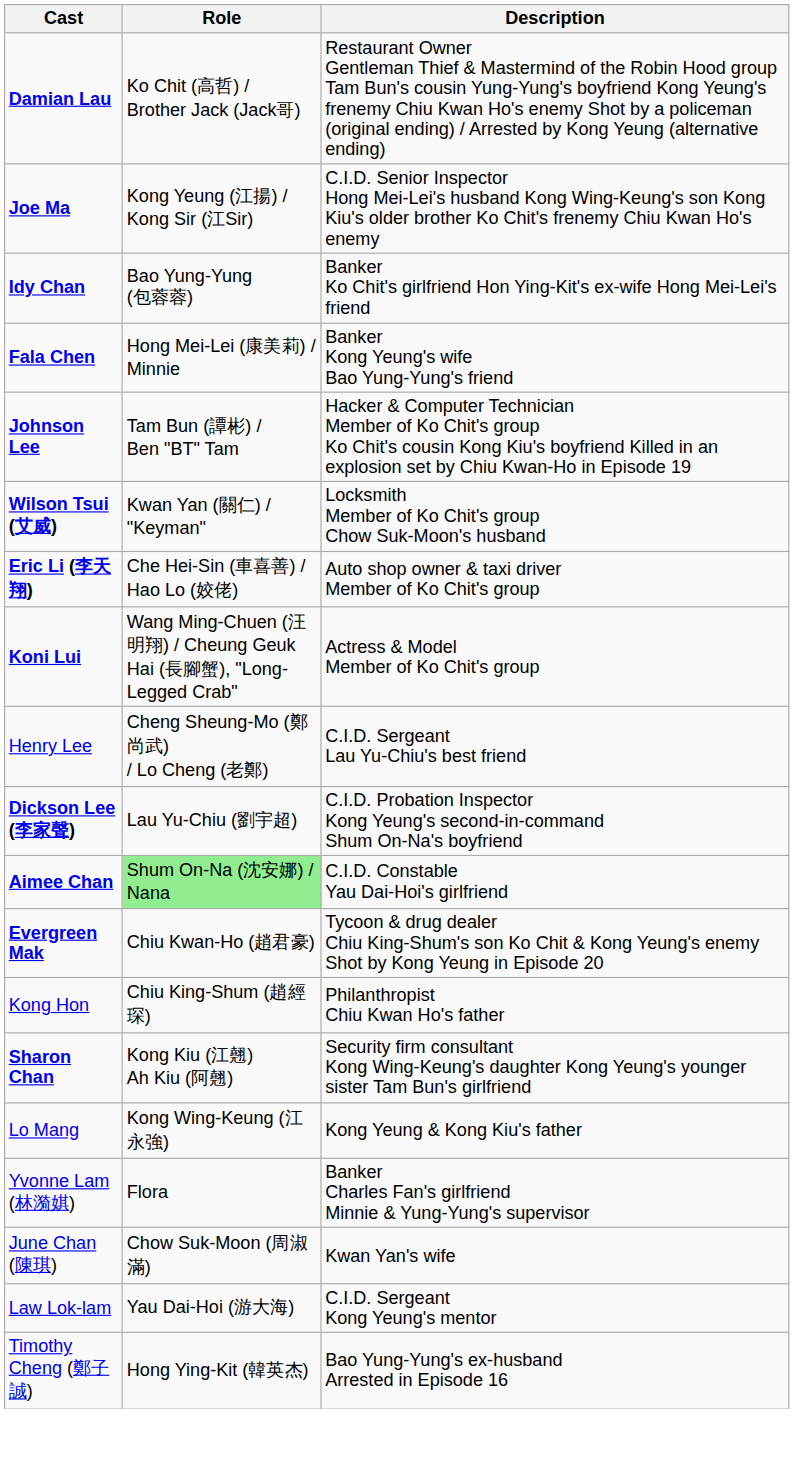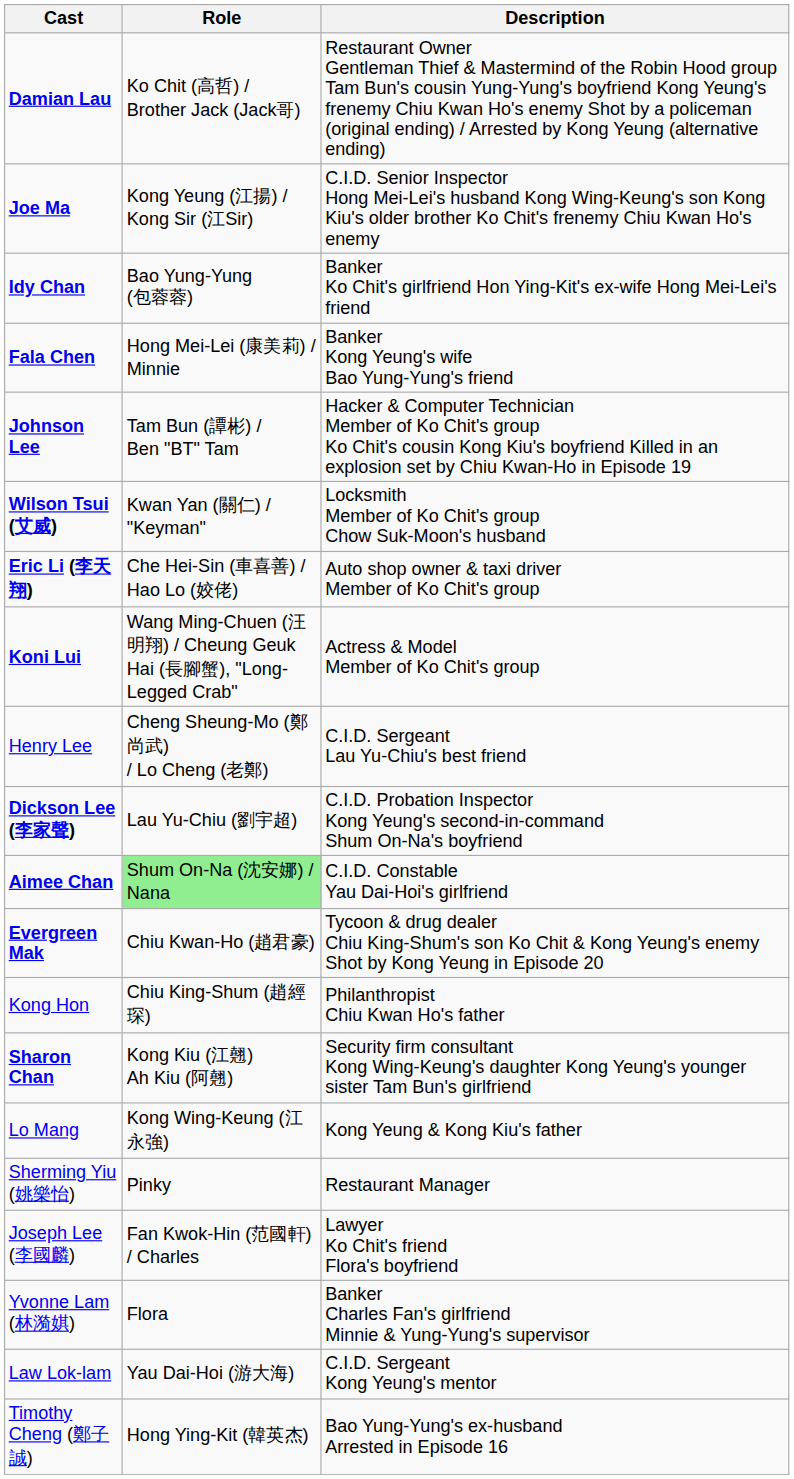+ row: (63, 1183)
+ row: (55, 1244)
- row: (52, 1254)
